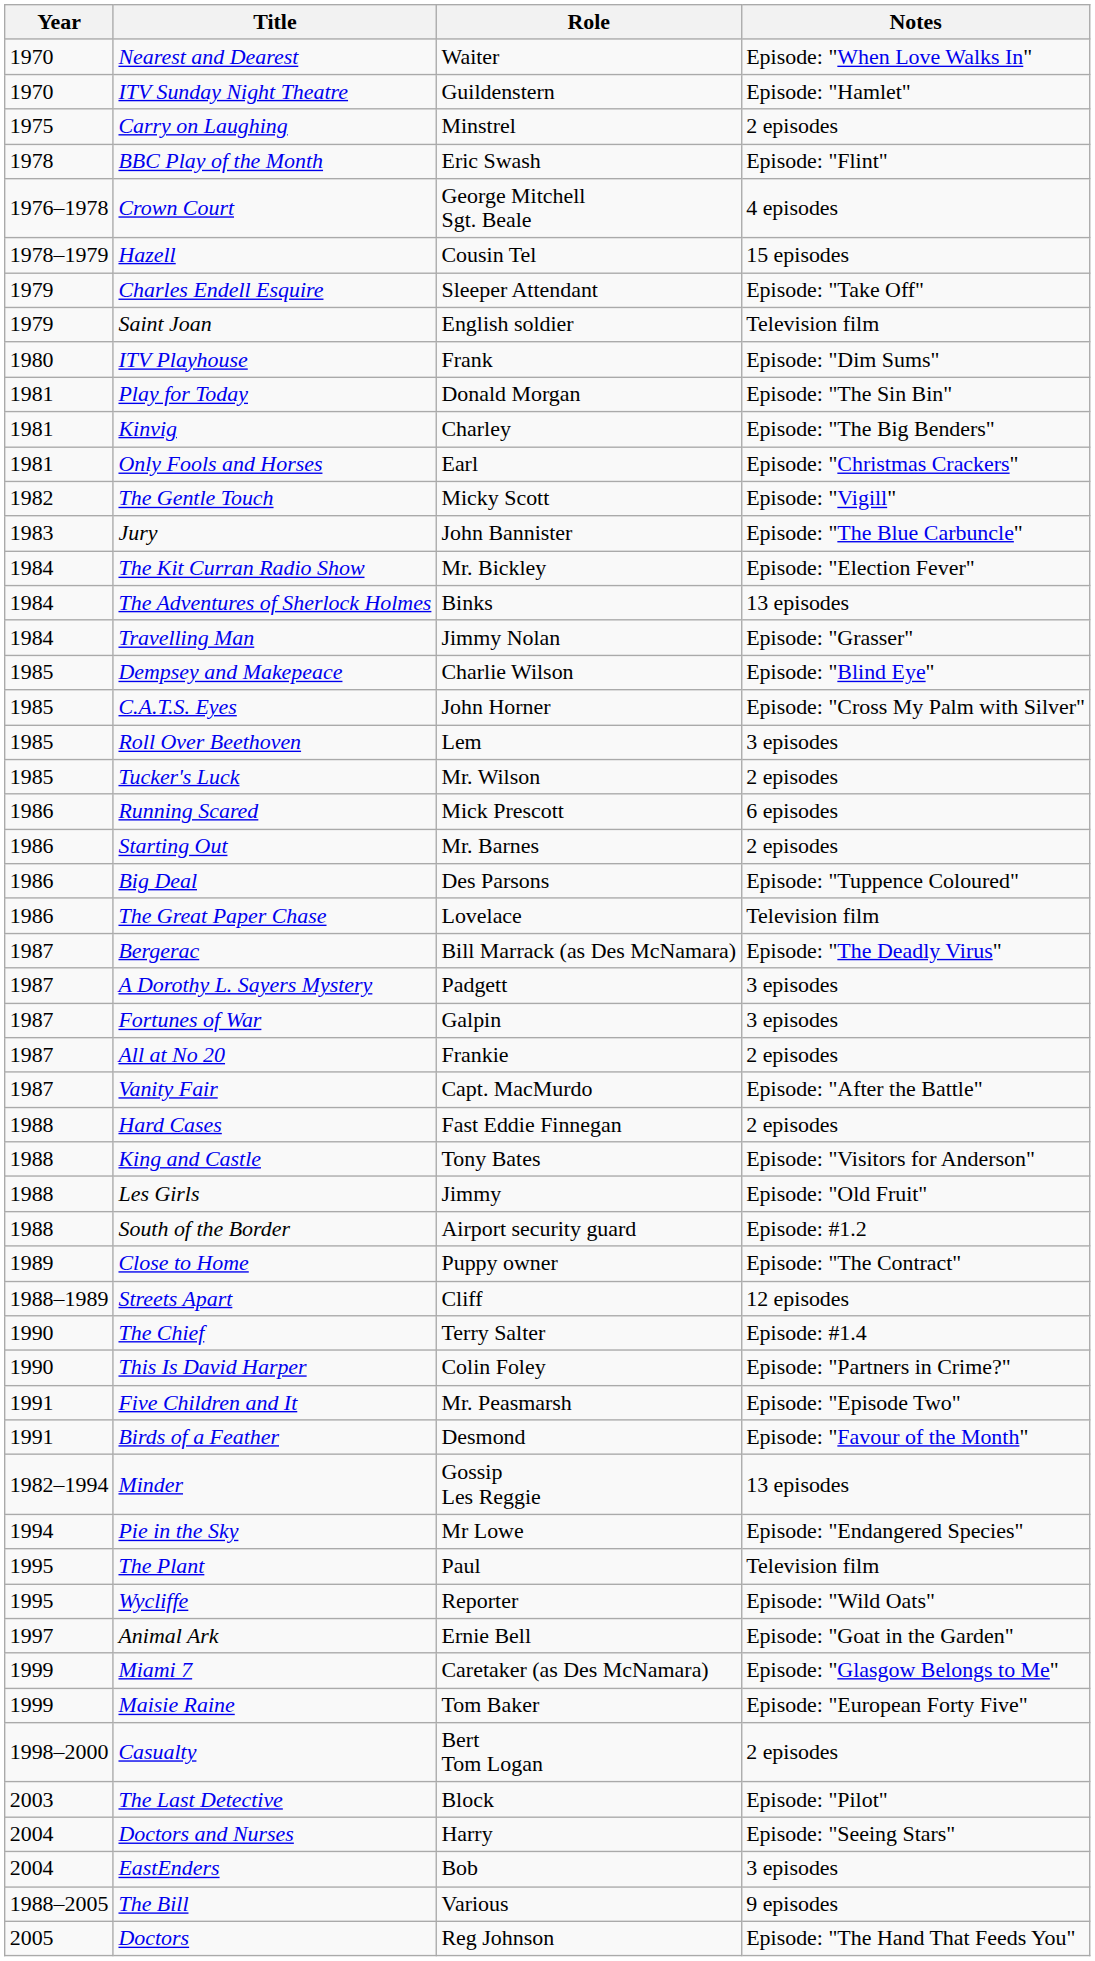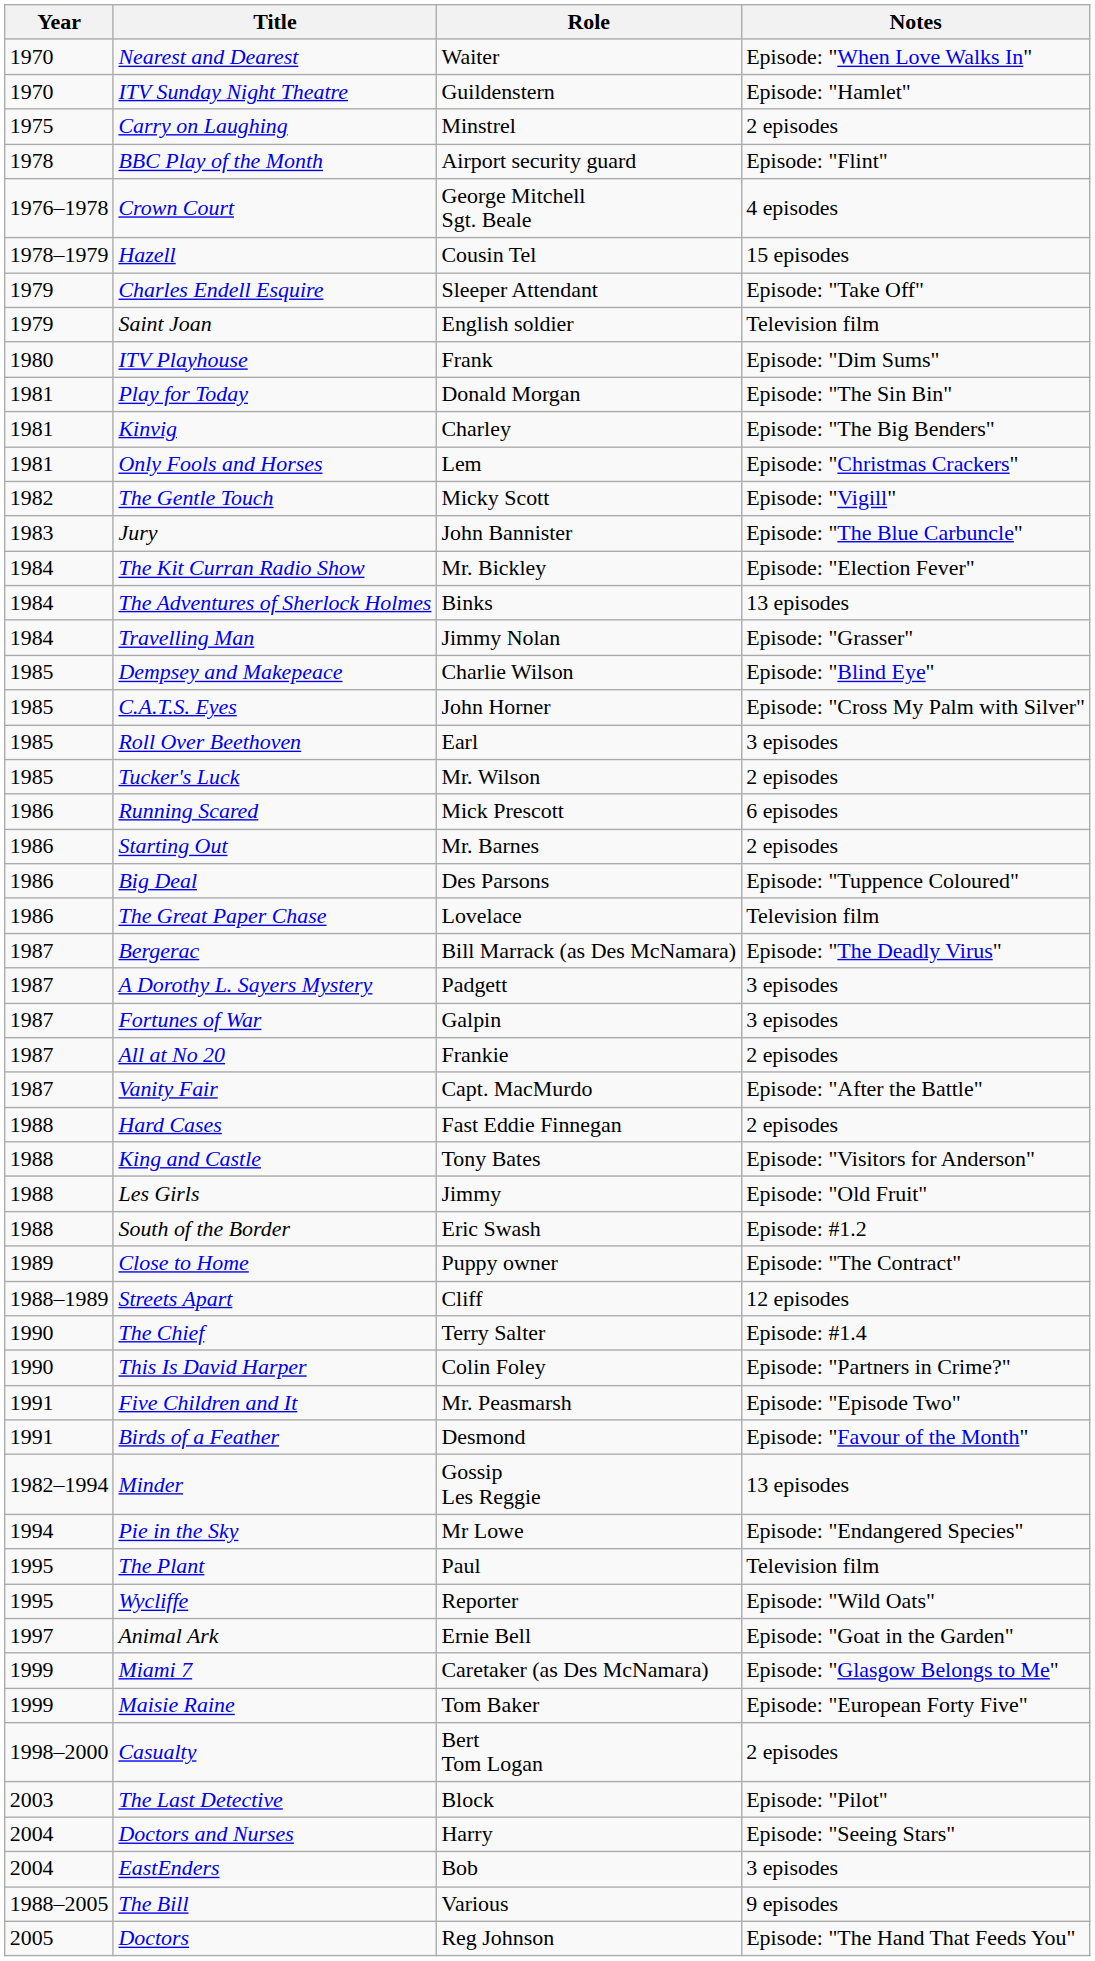(491, 160) Eric Swash -> (539, 160) Airport security guard
(460, 463) Earl -> (462, 463) Lem
(462, 741) Lem -> (460, 741) Earl
(539, 1228) Airport security guard -> (491, 1228) Eric Swash
